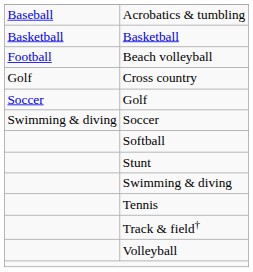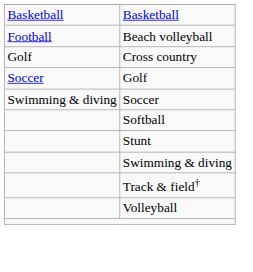- row: (184, 15)
- row: (140, 204)
